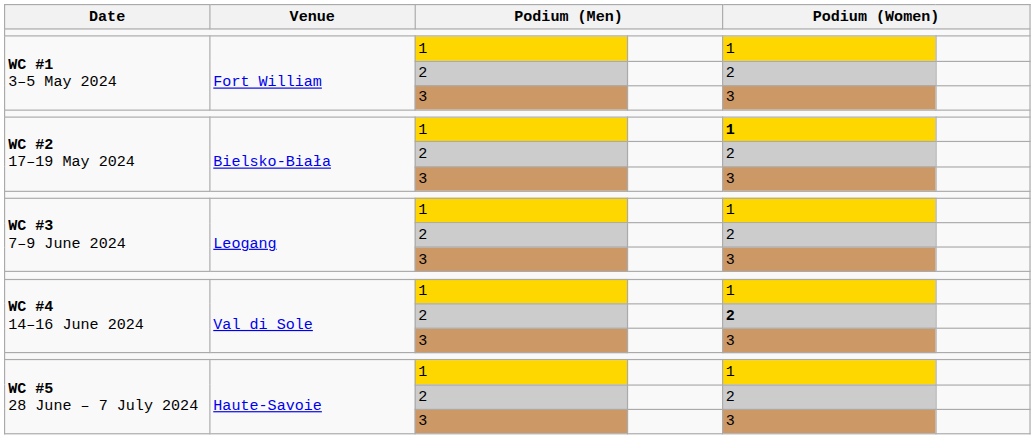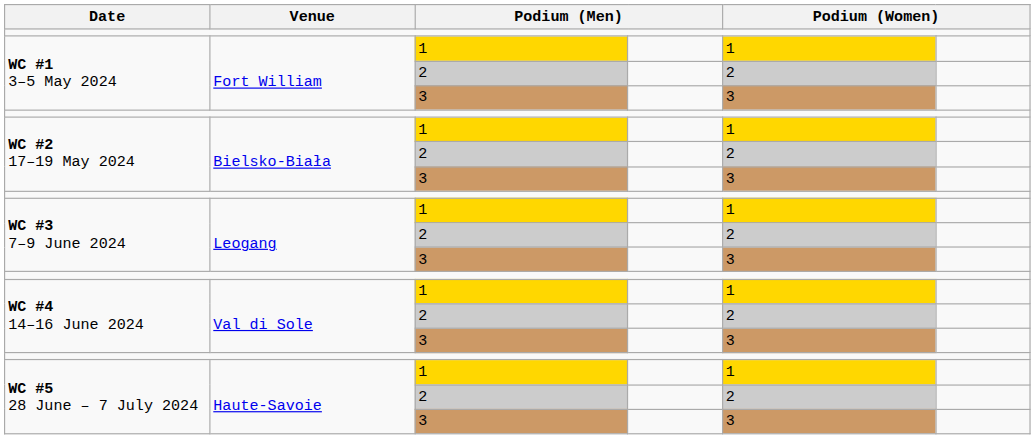(730, 130) bold -> (730, 130) normal
(730, 316) bold -> (730, 316) normal
